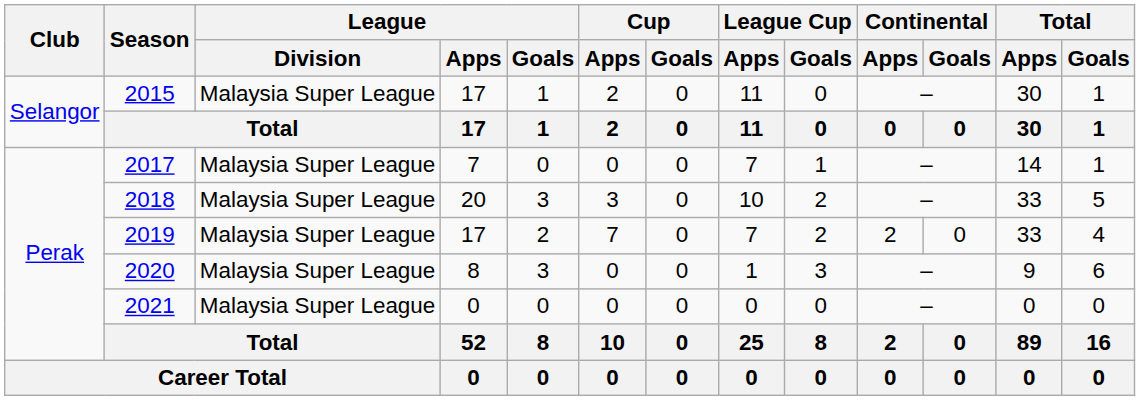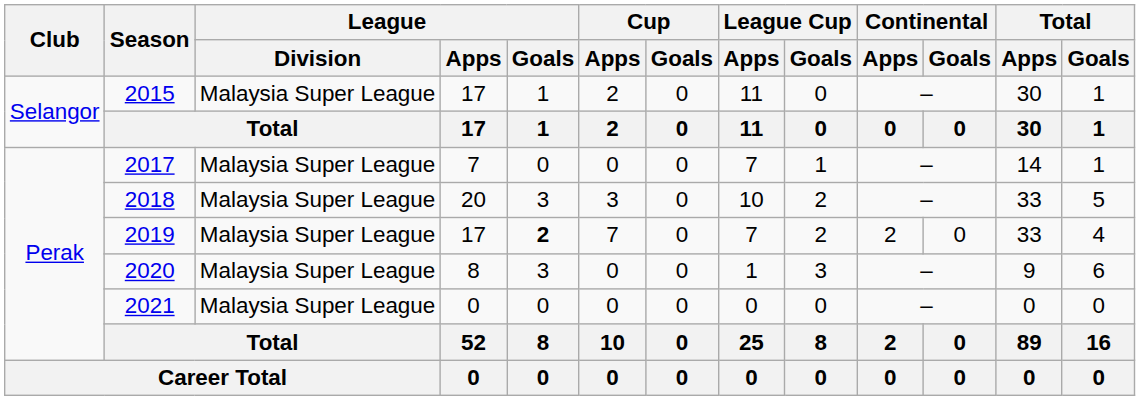(543, 235) normal -> (543, 235) bold
